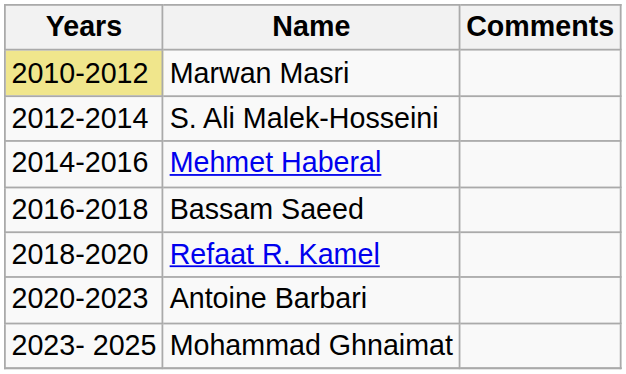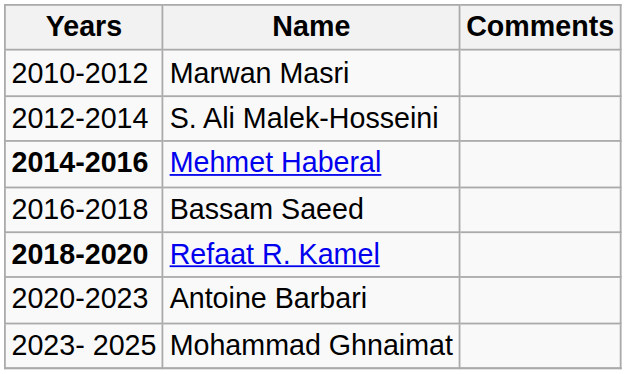(80, 72) khaki background -> (80, 72) no background
(80, 163) normal -> (80, 163) bold
(80, 254) normal -> (80, 254) bold
